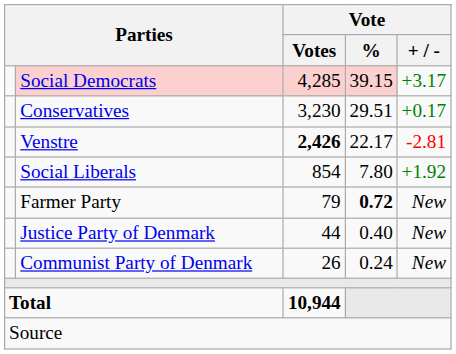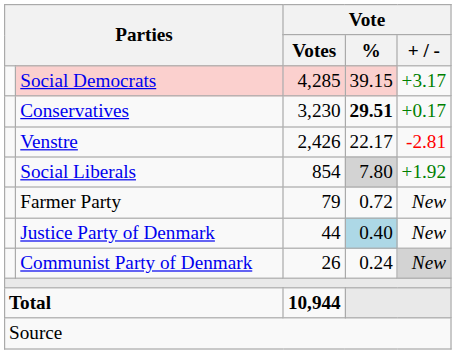(371, 111) normal -> (371, 111) bold
(319, 141) bold -> (319, 141) normal
(376, 171) no background -> (376, 171) lightgrey background
(376, 202) bold -> (376, 202) normal
(376, 232) no background -> (376, 232) lightblue background
(429, 263) no background -> (429, 263) lightgrey background
